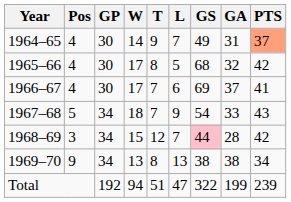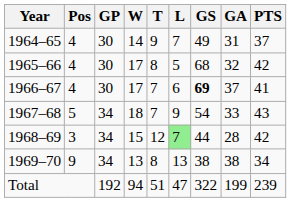(262, 40) lightsalmon background -> (262, 40) no background
(202, 88) normal -> (202, 88) bold
(176, 137) no background -> (176, 137) lightgreen background
(202, 137) pink background -> (202, 137) no background
